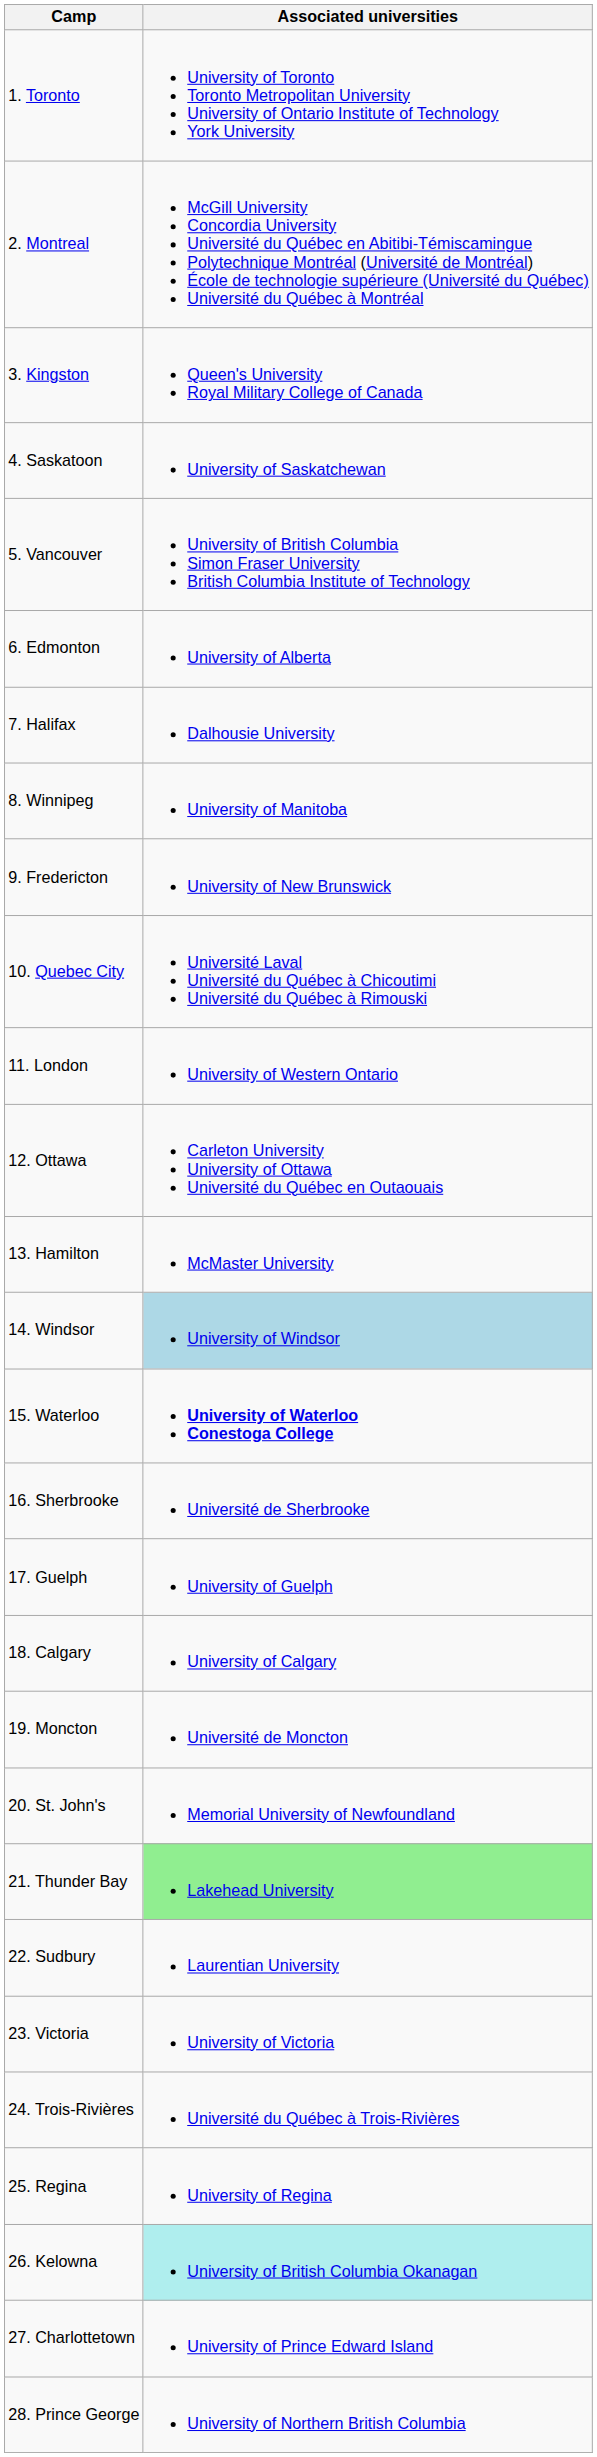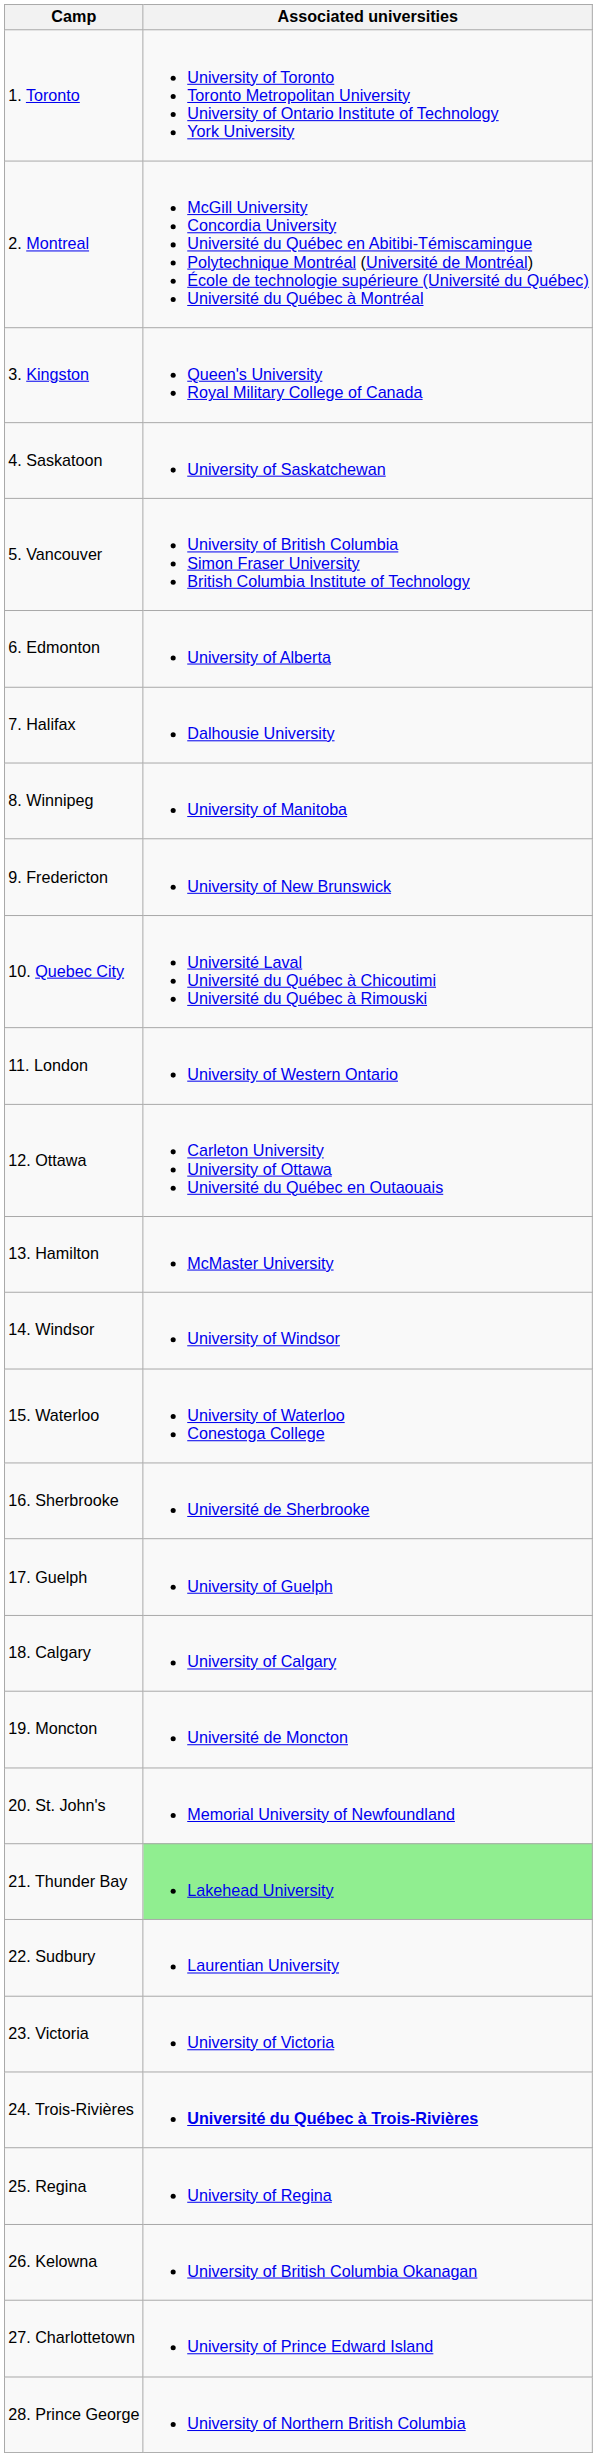(368, 1340) lightblue background -> (368, 1340) no background
(368, 1425) bold -> (368, 1425) normal
(368, 2119) normal -> (368, 2119) bold
(368, 2271) paleturquoise background -> (368, 2271) no background
